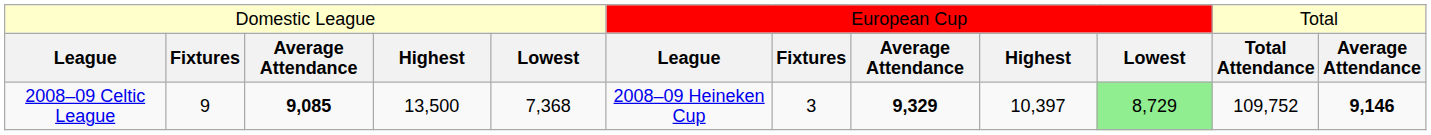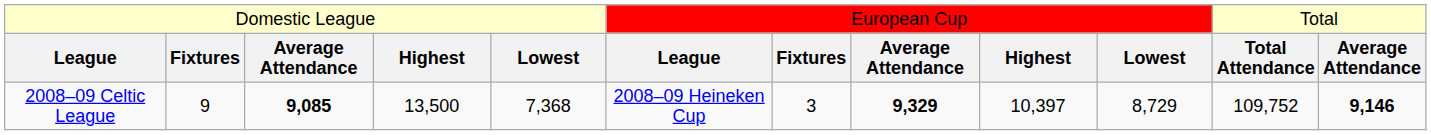(1155, 106) lightgreen background -> (1155, 106) no background
